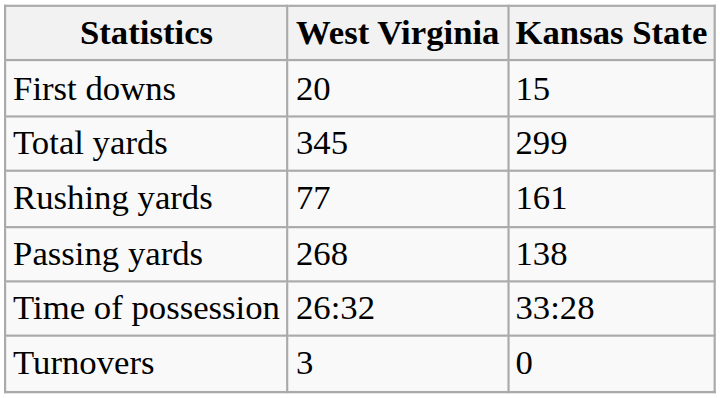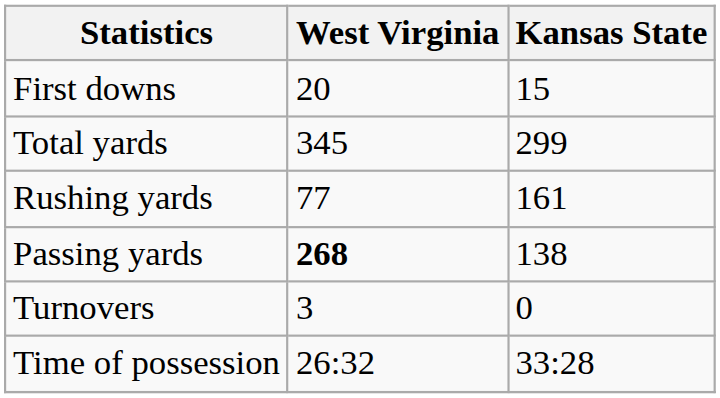(322, 253) normal -> (322, 253) bold
rows swapped: (84, 363) <-> (147, 308)
